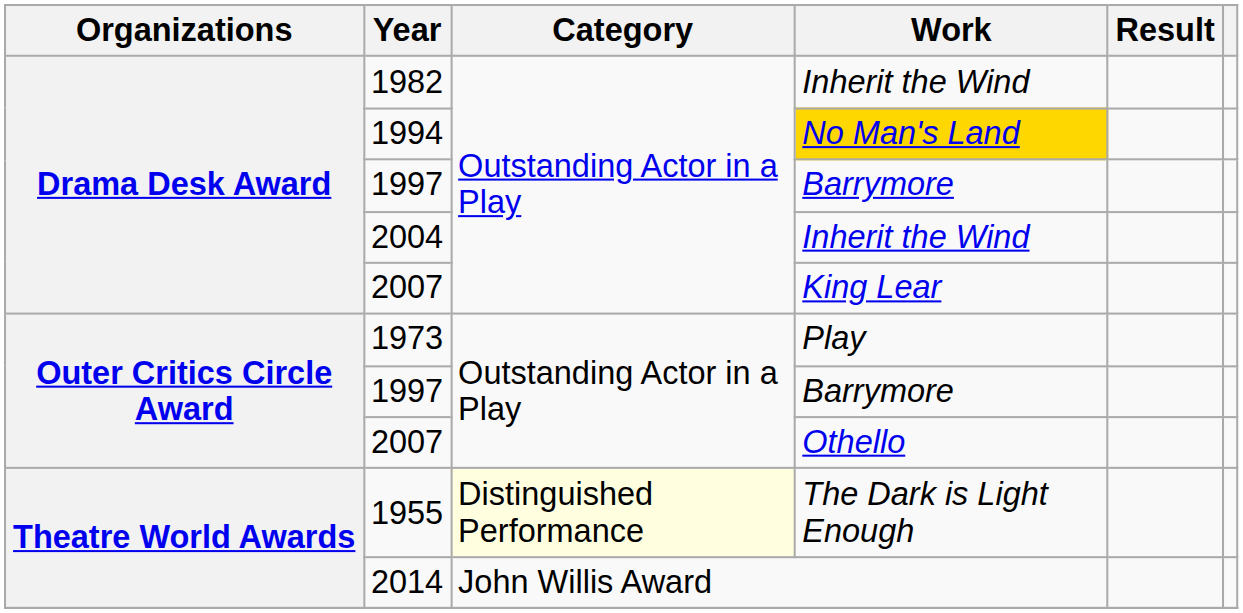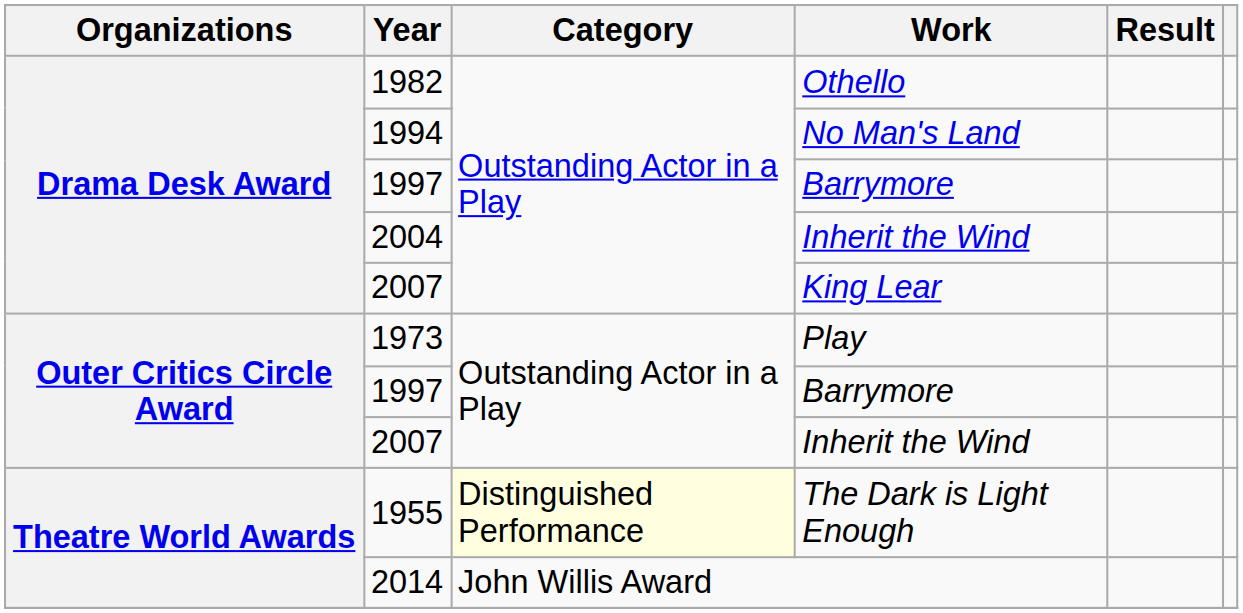(916, 81) Inherit the Wind -> (854, 81) Othello
(911, 133) gold background -> (911, 133) no background
(854, 442) Othello -> (916, 442) Inherit the Wind
